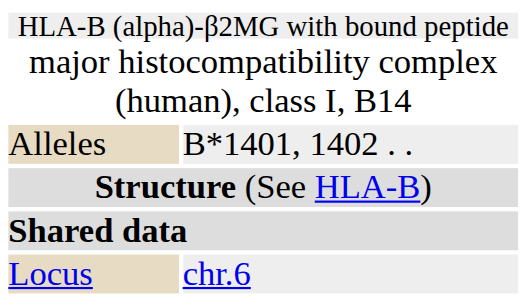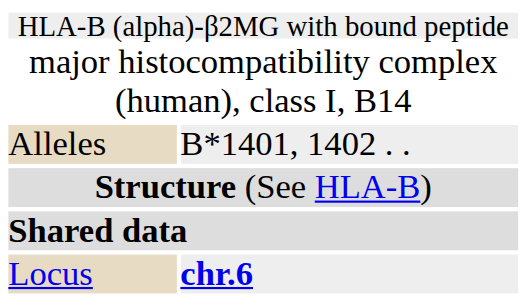(217, 273) normal -> (217, 273) bold
